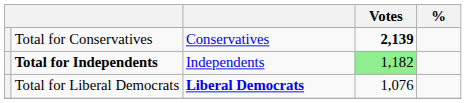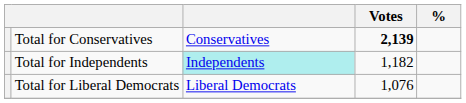(86, 62) bold -> (81, 62) normal
(225, 62) no background -> (225, 62) paleturquoise background
(397, 62) lightgreen background -> (397, 62) no background
(245, 86) bold -> (241, 86) normal
